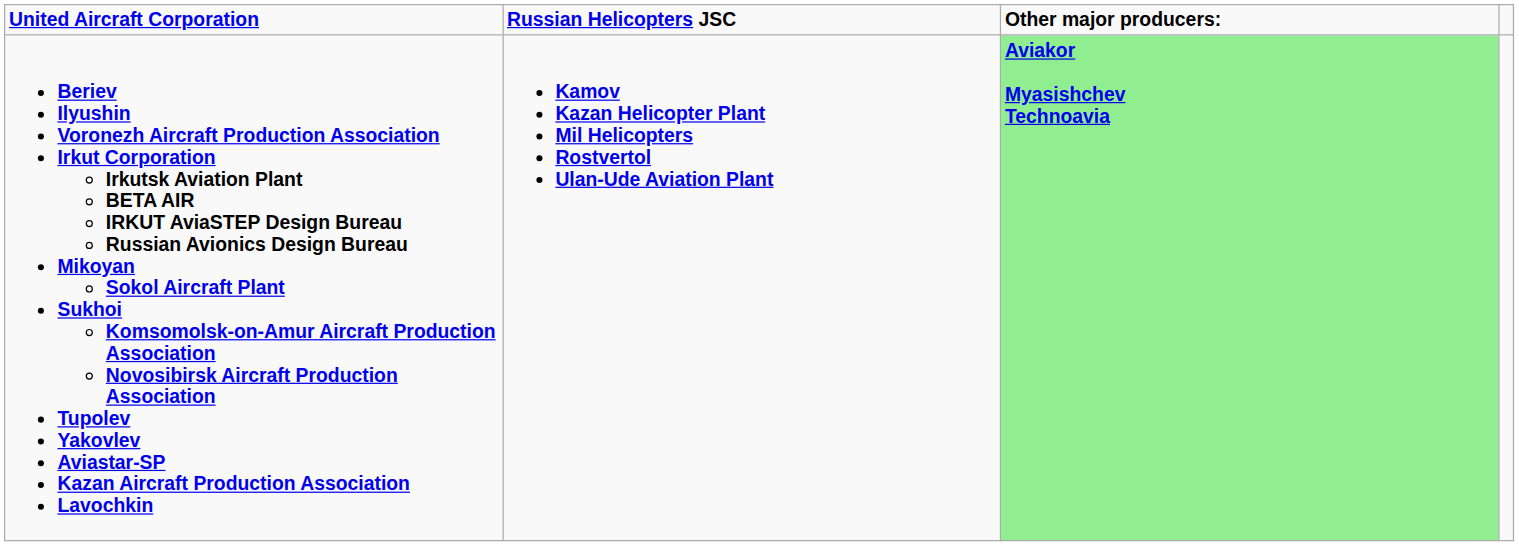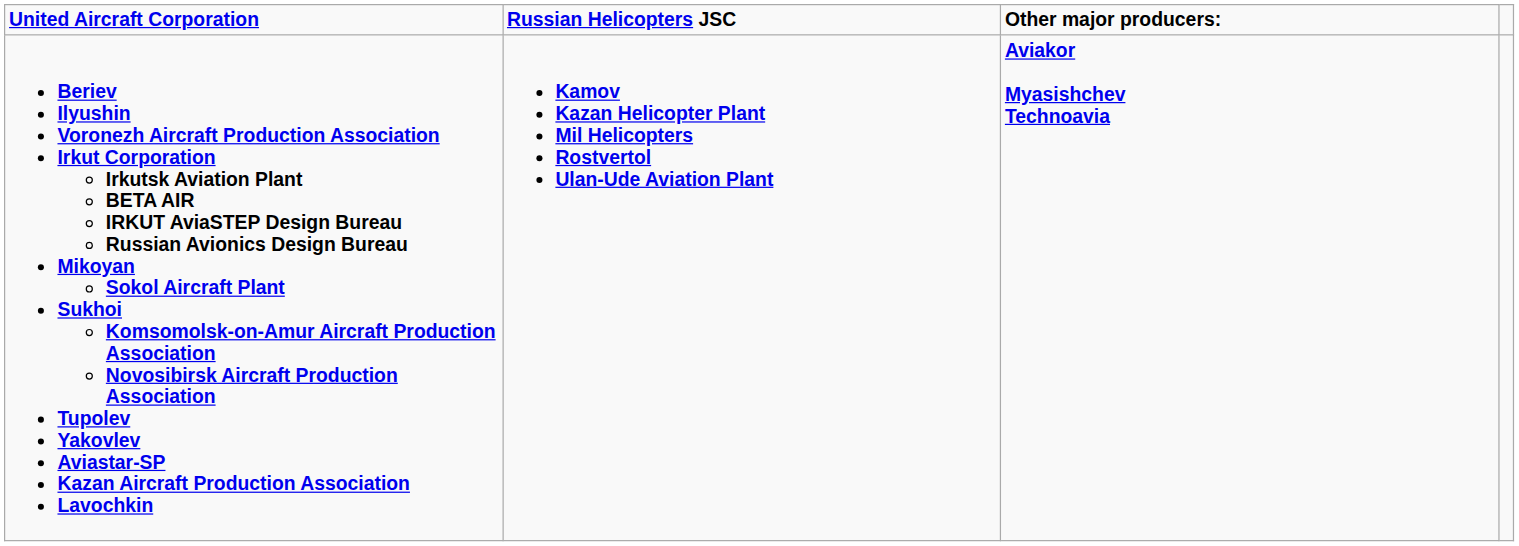(1065, 83) lightgreen background -> (1065, 83) no background
